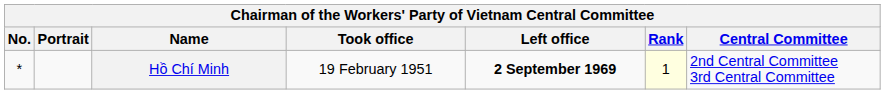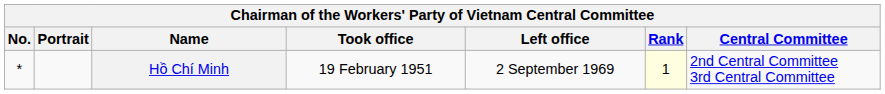(555, 69) bold -> (555, 69) normal
